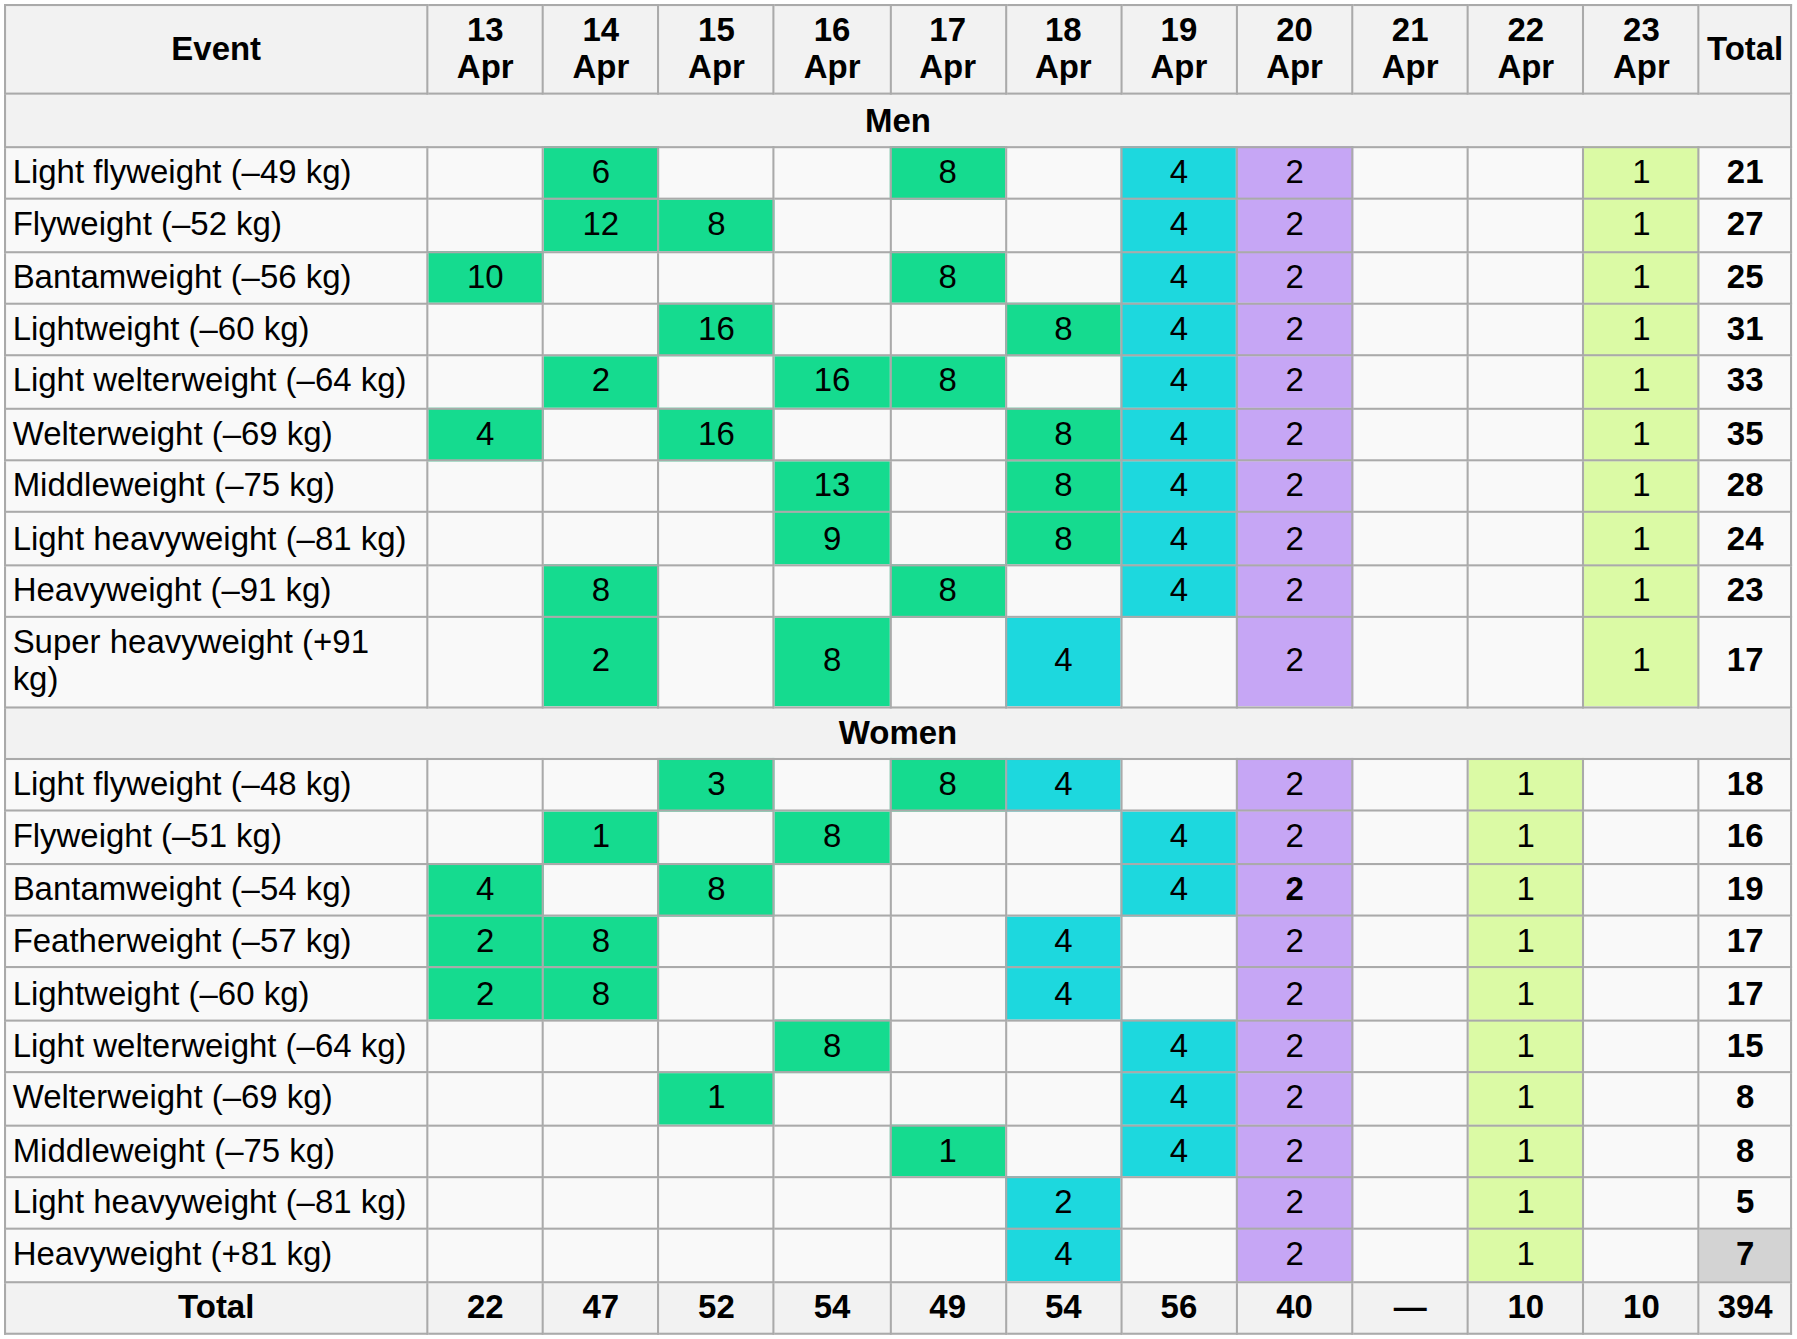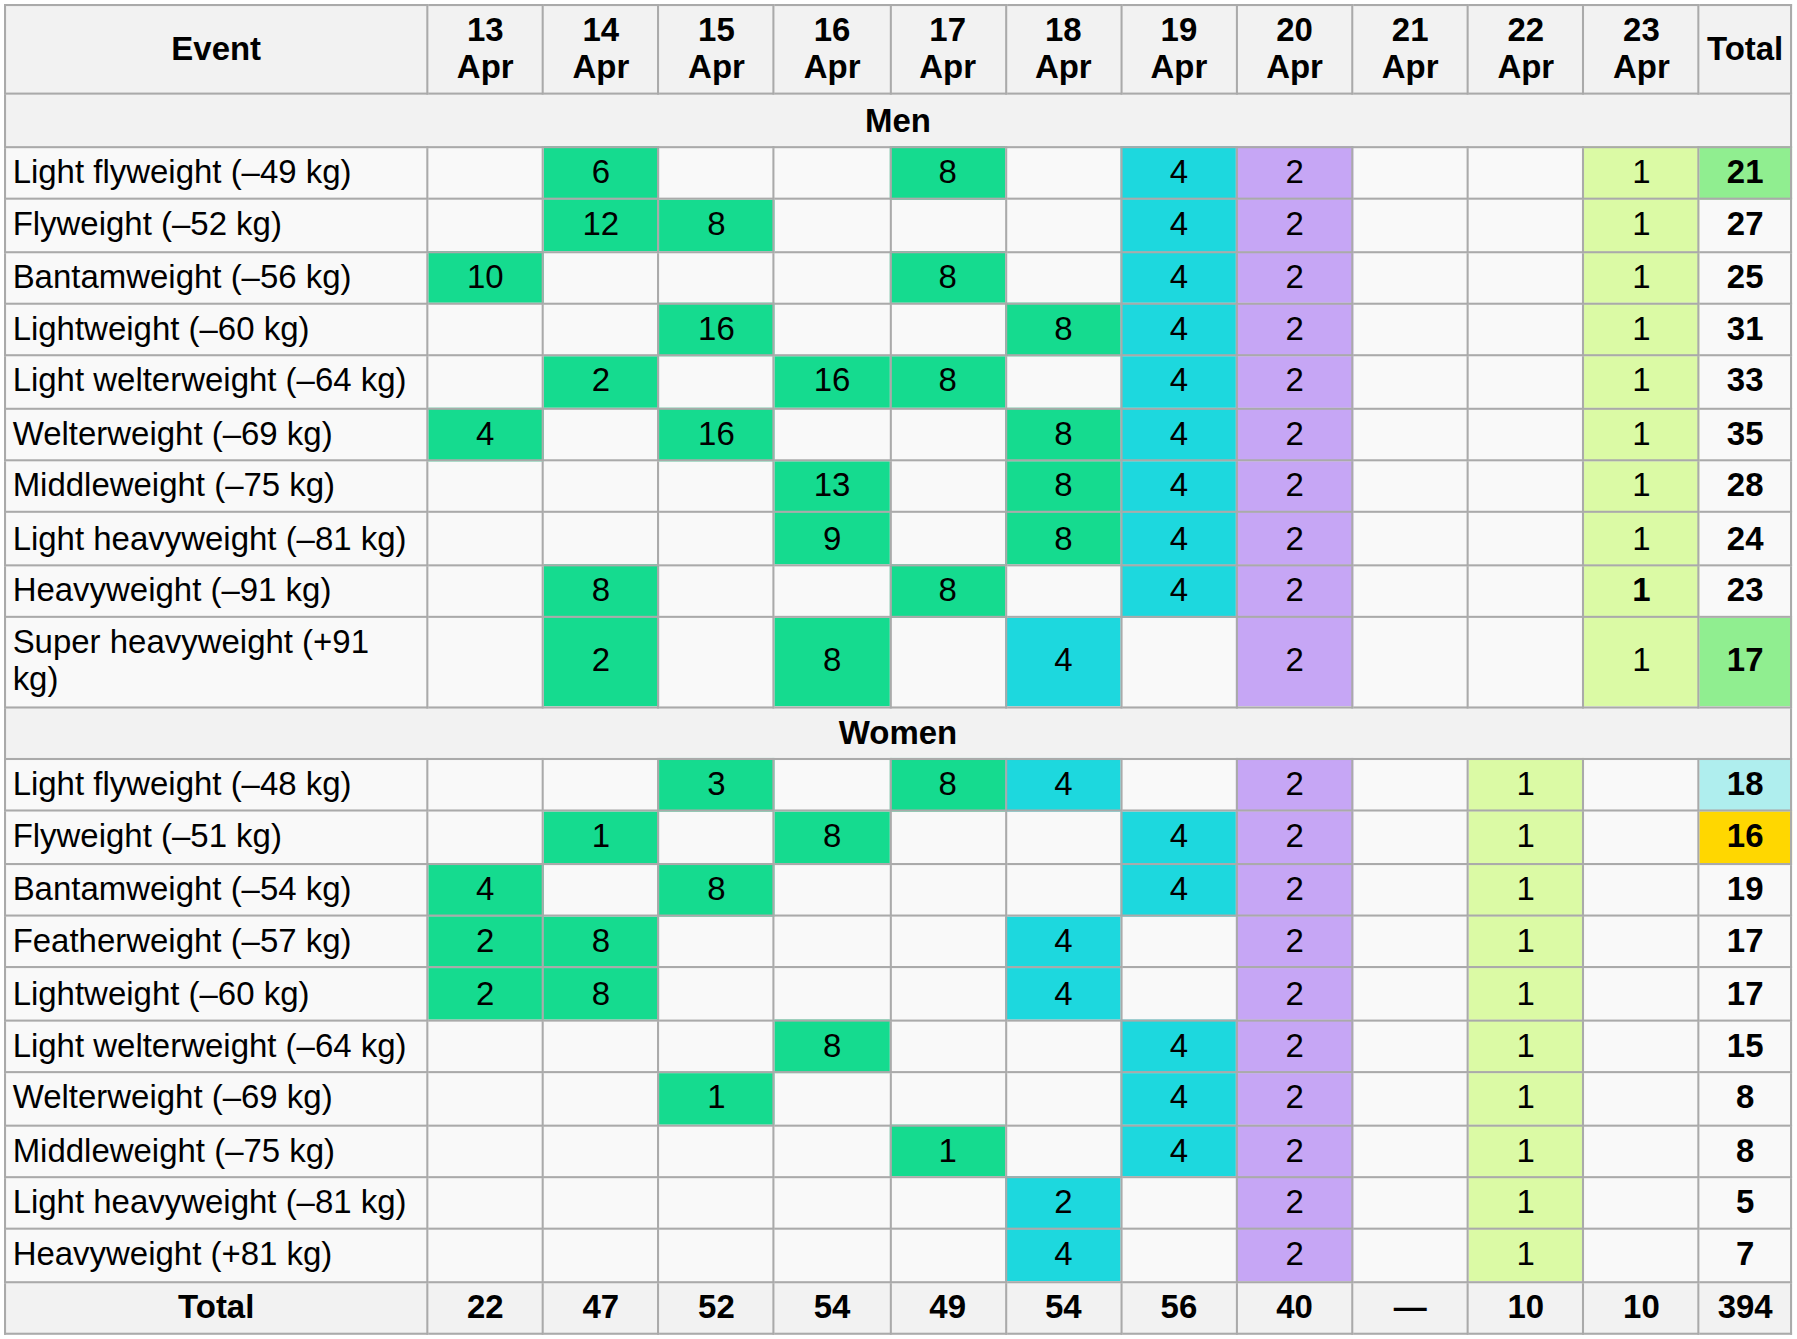(1745, 172) no background -> (1745, 172) lightgreen background
(1641, 590) normal -> (1641, 590) bold
(1745, 661) no background -> (1745, 661) lightgreen background
(1745, 784) no background -> (1745, 784) paleturquoise background
(1745, 836) no background -> (1745, 836) gold background
(1295, 888) bold -> (1295, 888) normal
(1745, 1254) lightgrey background -> (1745, 1254) no background
